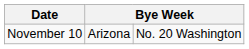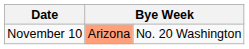(109, 34) no background -> (109, 34) lightsalmon background
